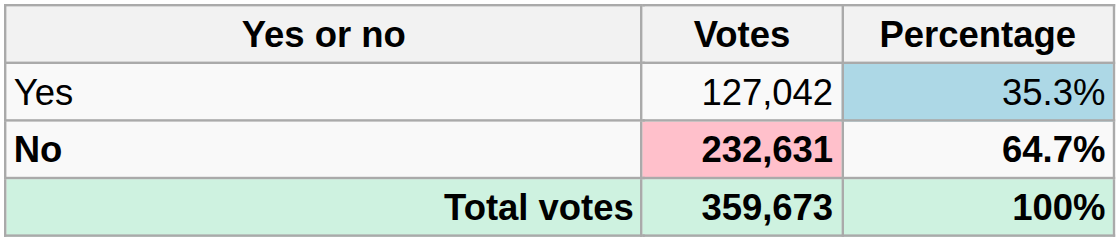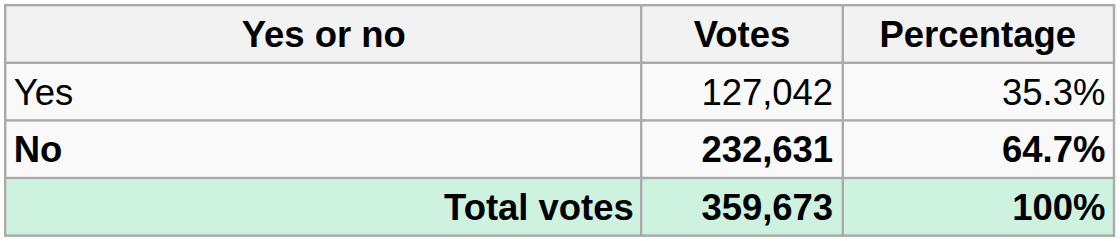(1054, 92) lightblue background -> (1054, 92) no background
(767, 150) pink background -> (767, 150) no background
